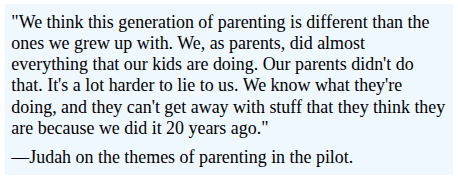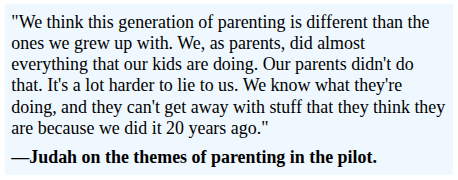(182, 157) normal -> (194, 157) bold
